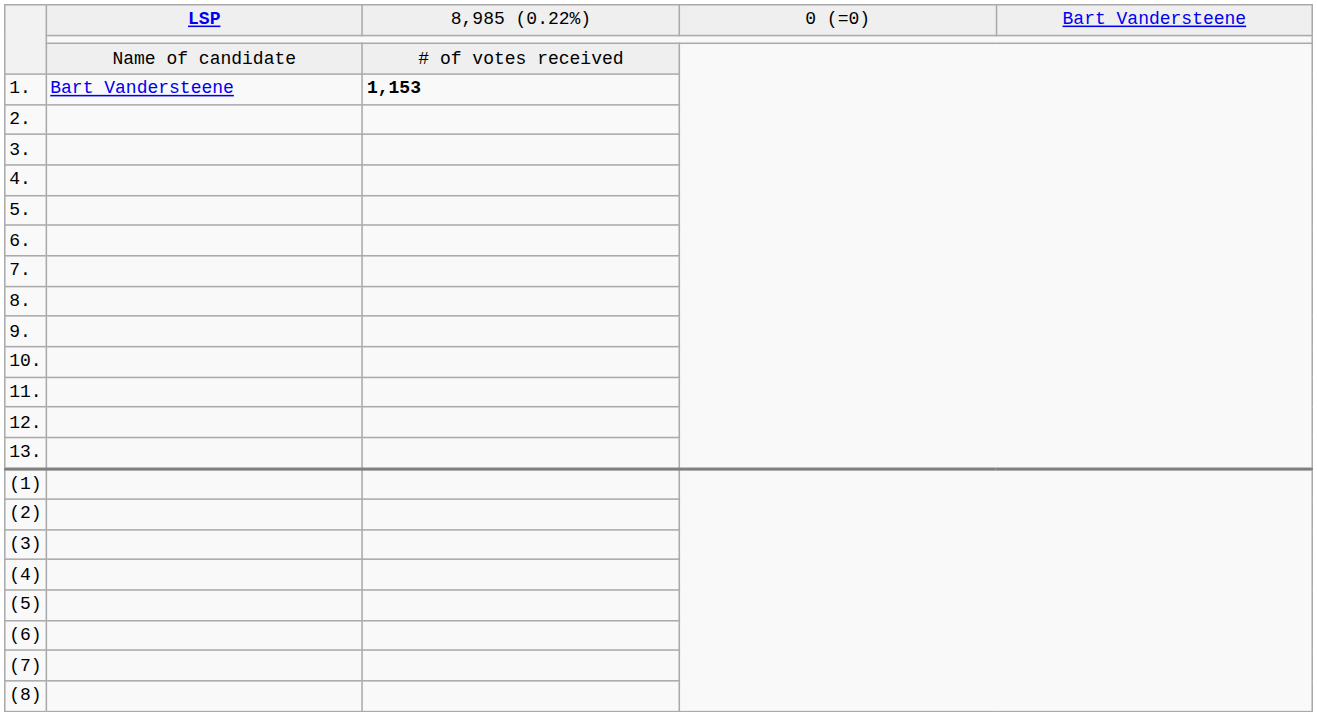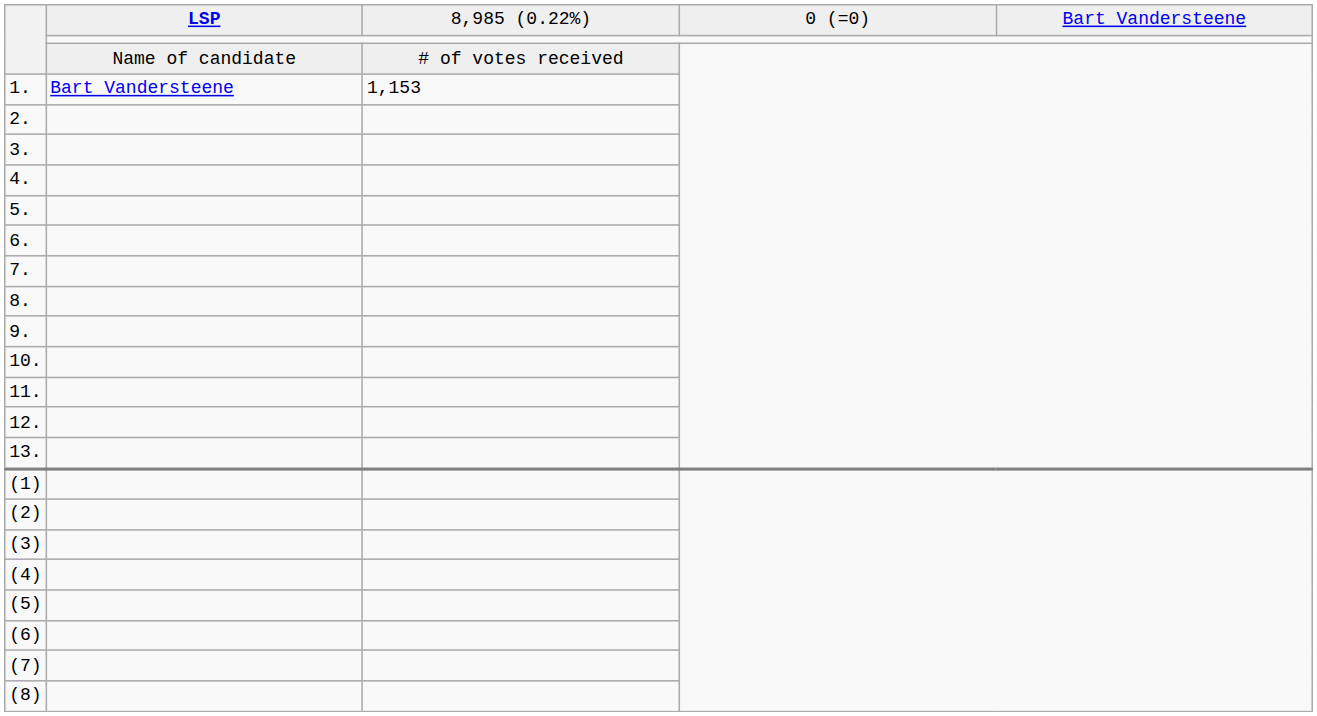(394, 89) bold -> (394, 89) normal
